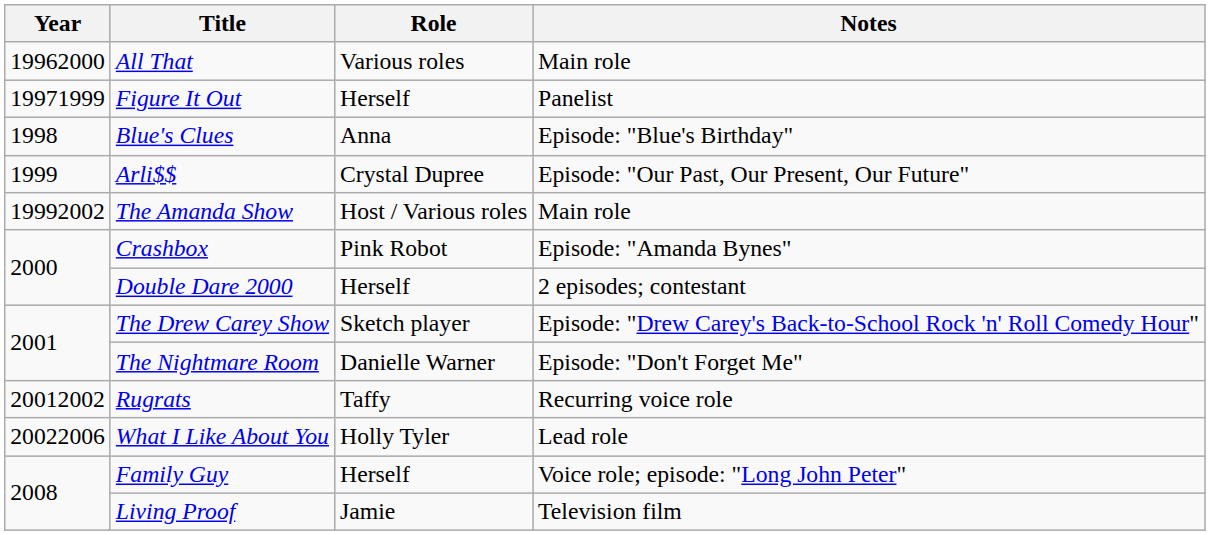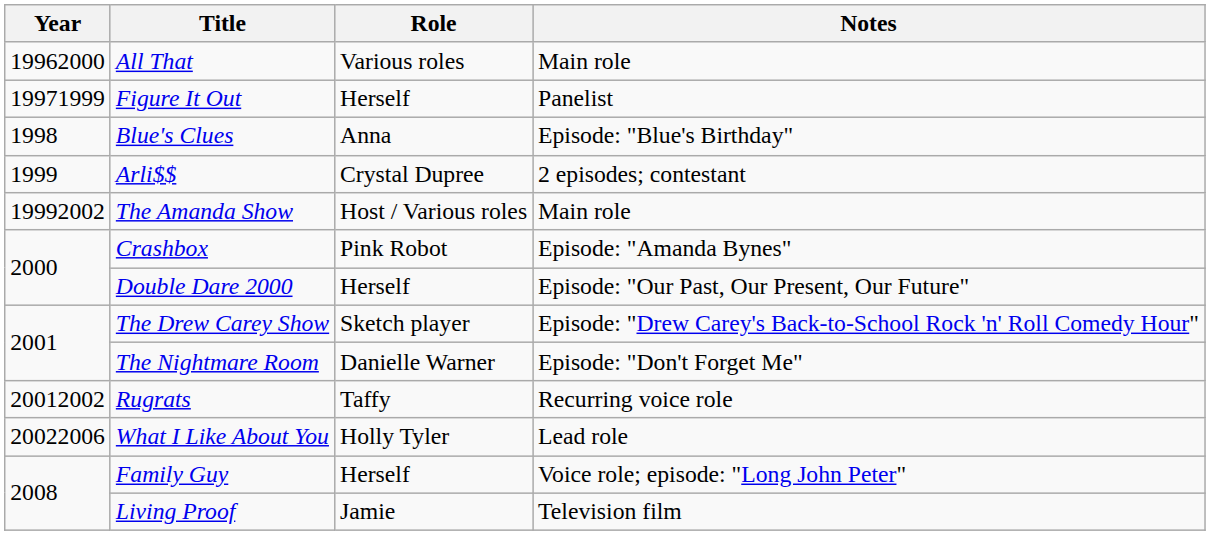(754, 173) Episode: "Our Past, Our Present, Our Future" -> (642, 173) 2 episodes; contestant
(642, 286) 2 episodes; contestant -> (754, 286) Episode: "Our Past, Our Present, Our Future"
